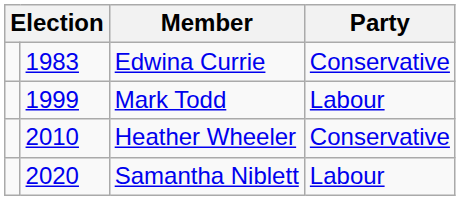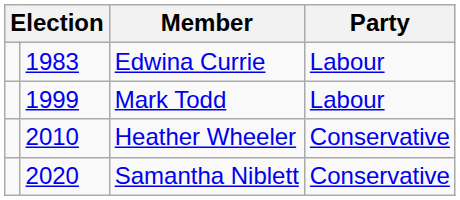(380, 61) Conservative -> (347, 61) Labour
(347, 175) Labour -> (380, 175) Conservative
